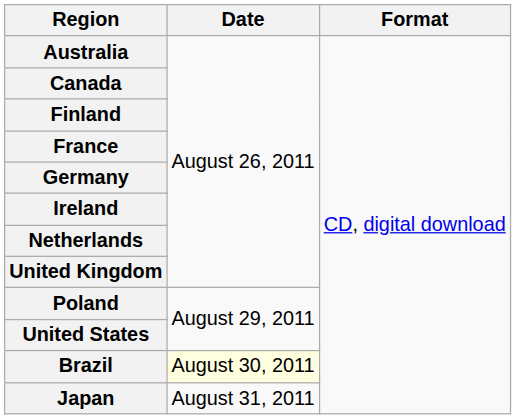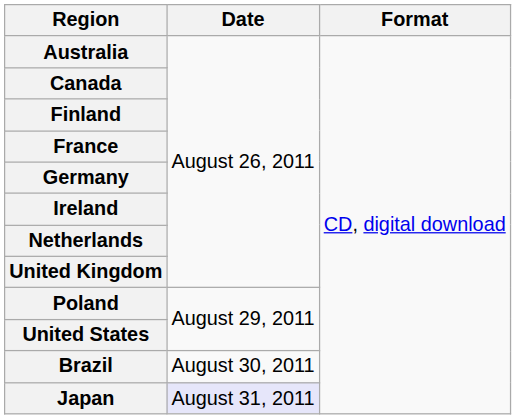(243, 366) lightyellow background -> (243, 366) no background
(243, 397) no background -> (243, 397) lavender background
